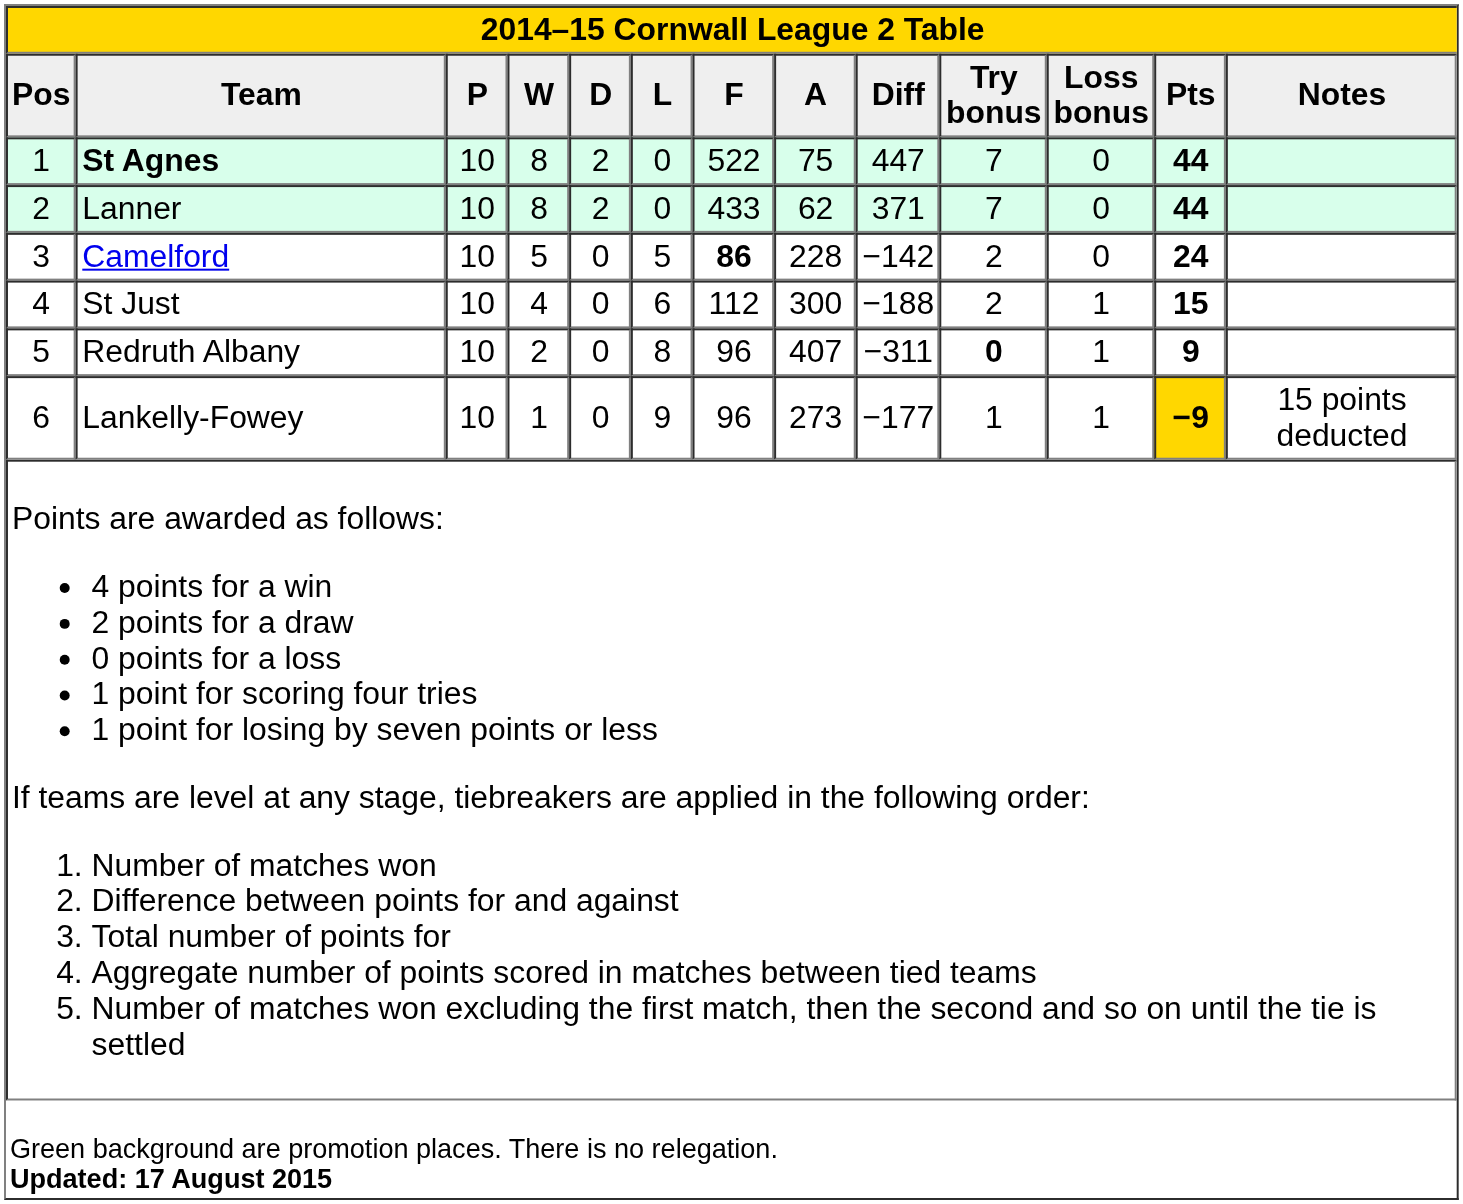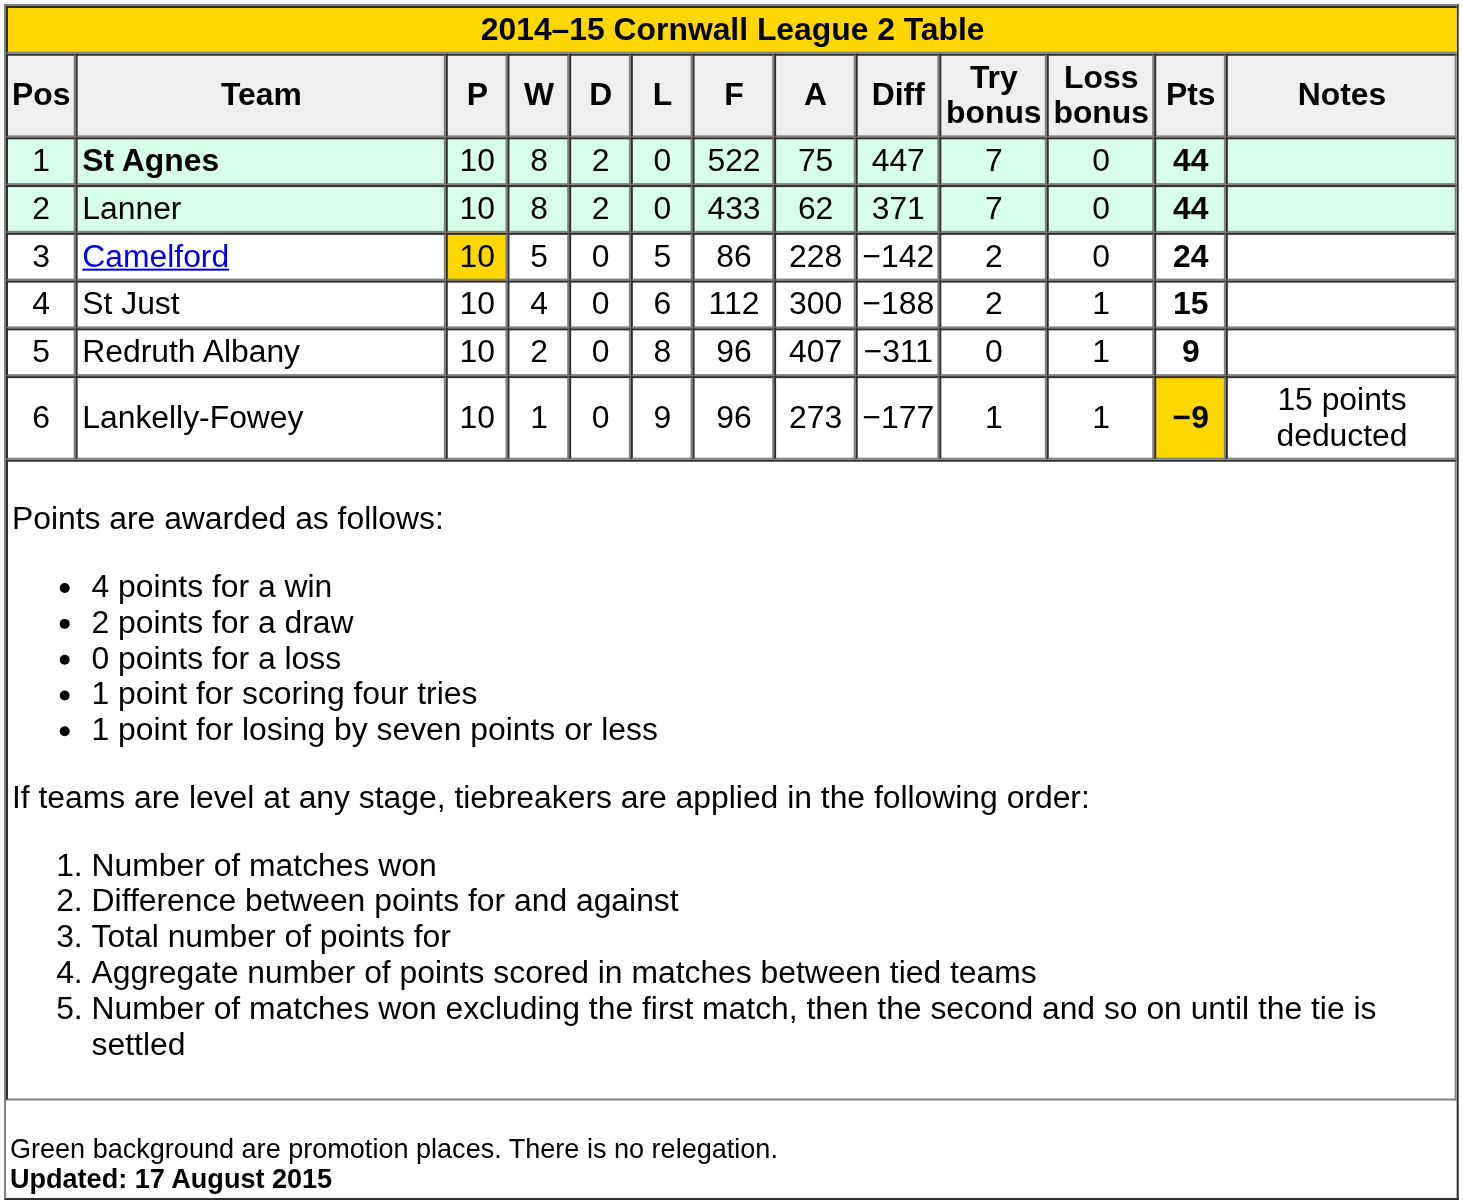(477, 256) no background -> (477, 256) gold background
(734, 256) bold -> (734, 256) normal
(994, 351) bold -> (994, 351) normal
